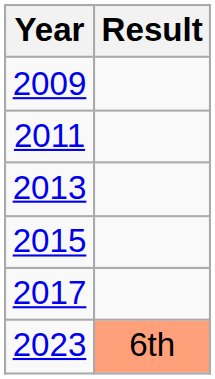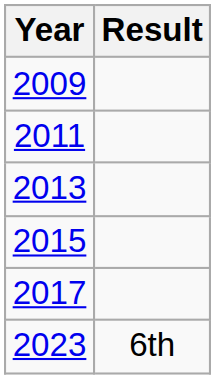(152, 345) lightsalmon background -> (152, 345) no background
